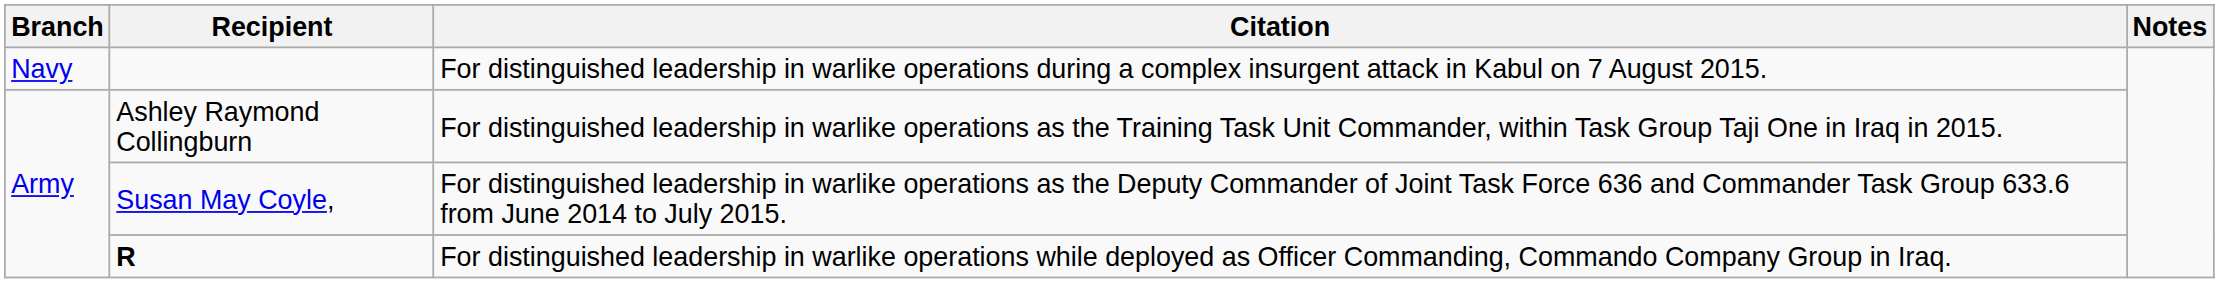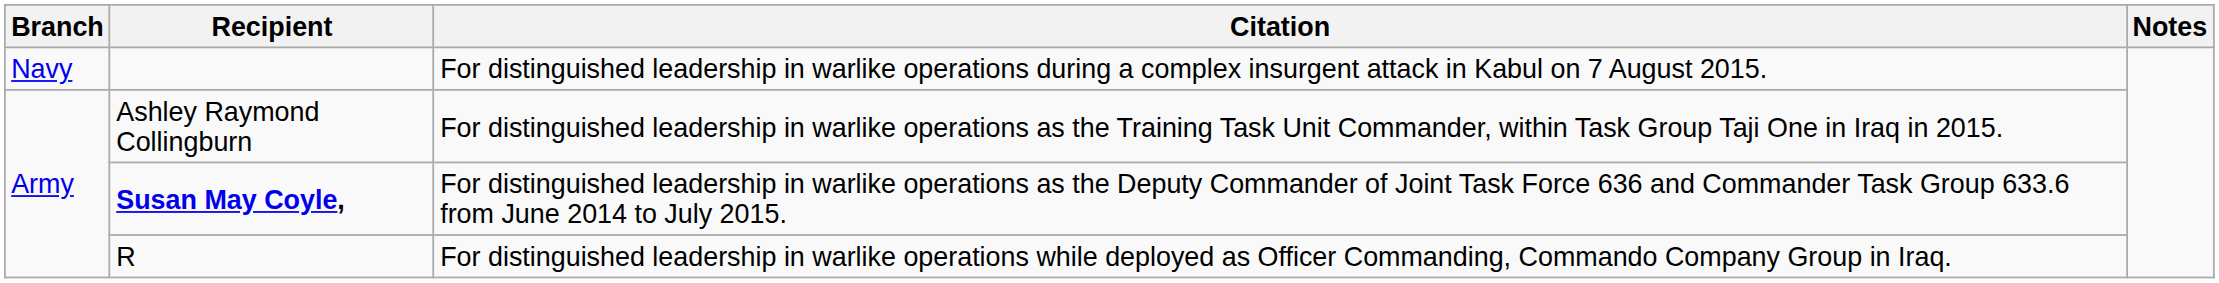(225, 199) normal -> (231, 199) bold
(126, 257) bold -> (126, 257) normal
